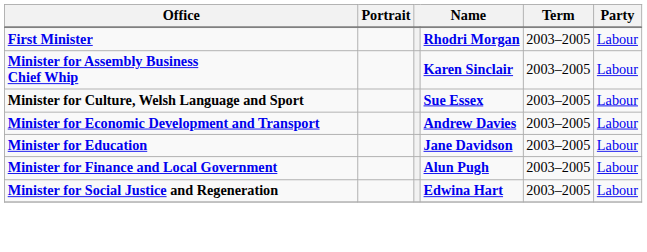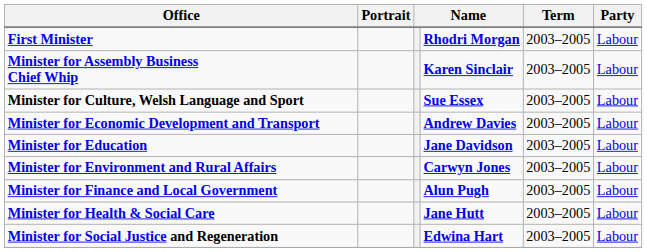+ row: (142, 168)
+ row: (111, 213)
